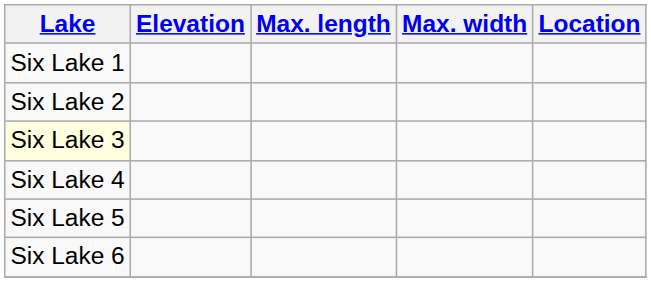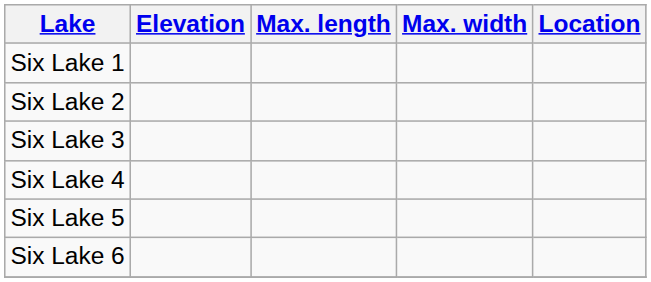(68, 140) lightyellow background -> (68, 140) no background
